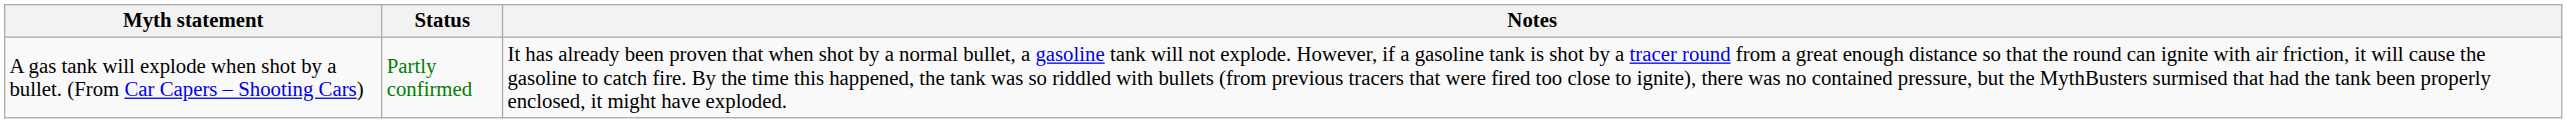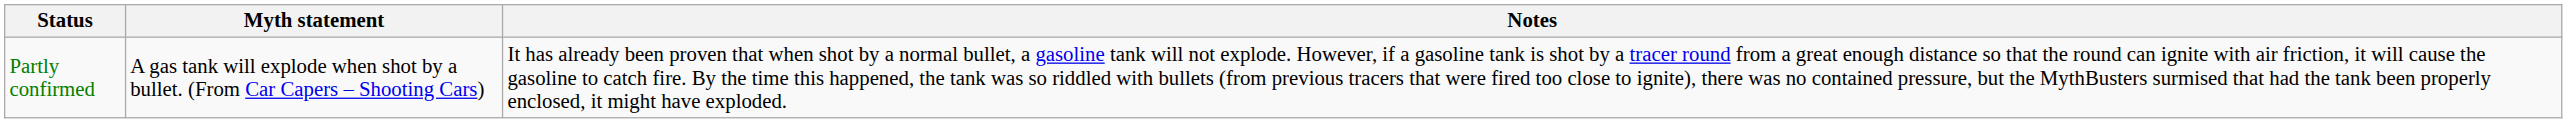columns swapped: (193, 20) <-> (442, 20)
